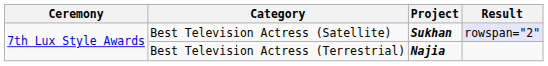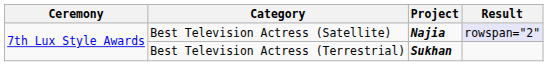(431, 32) Sukhan -> (428, 32) Najia
(428, 51) Najia -> (431, 51) Sukhan
